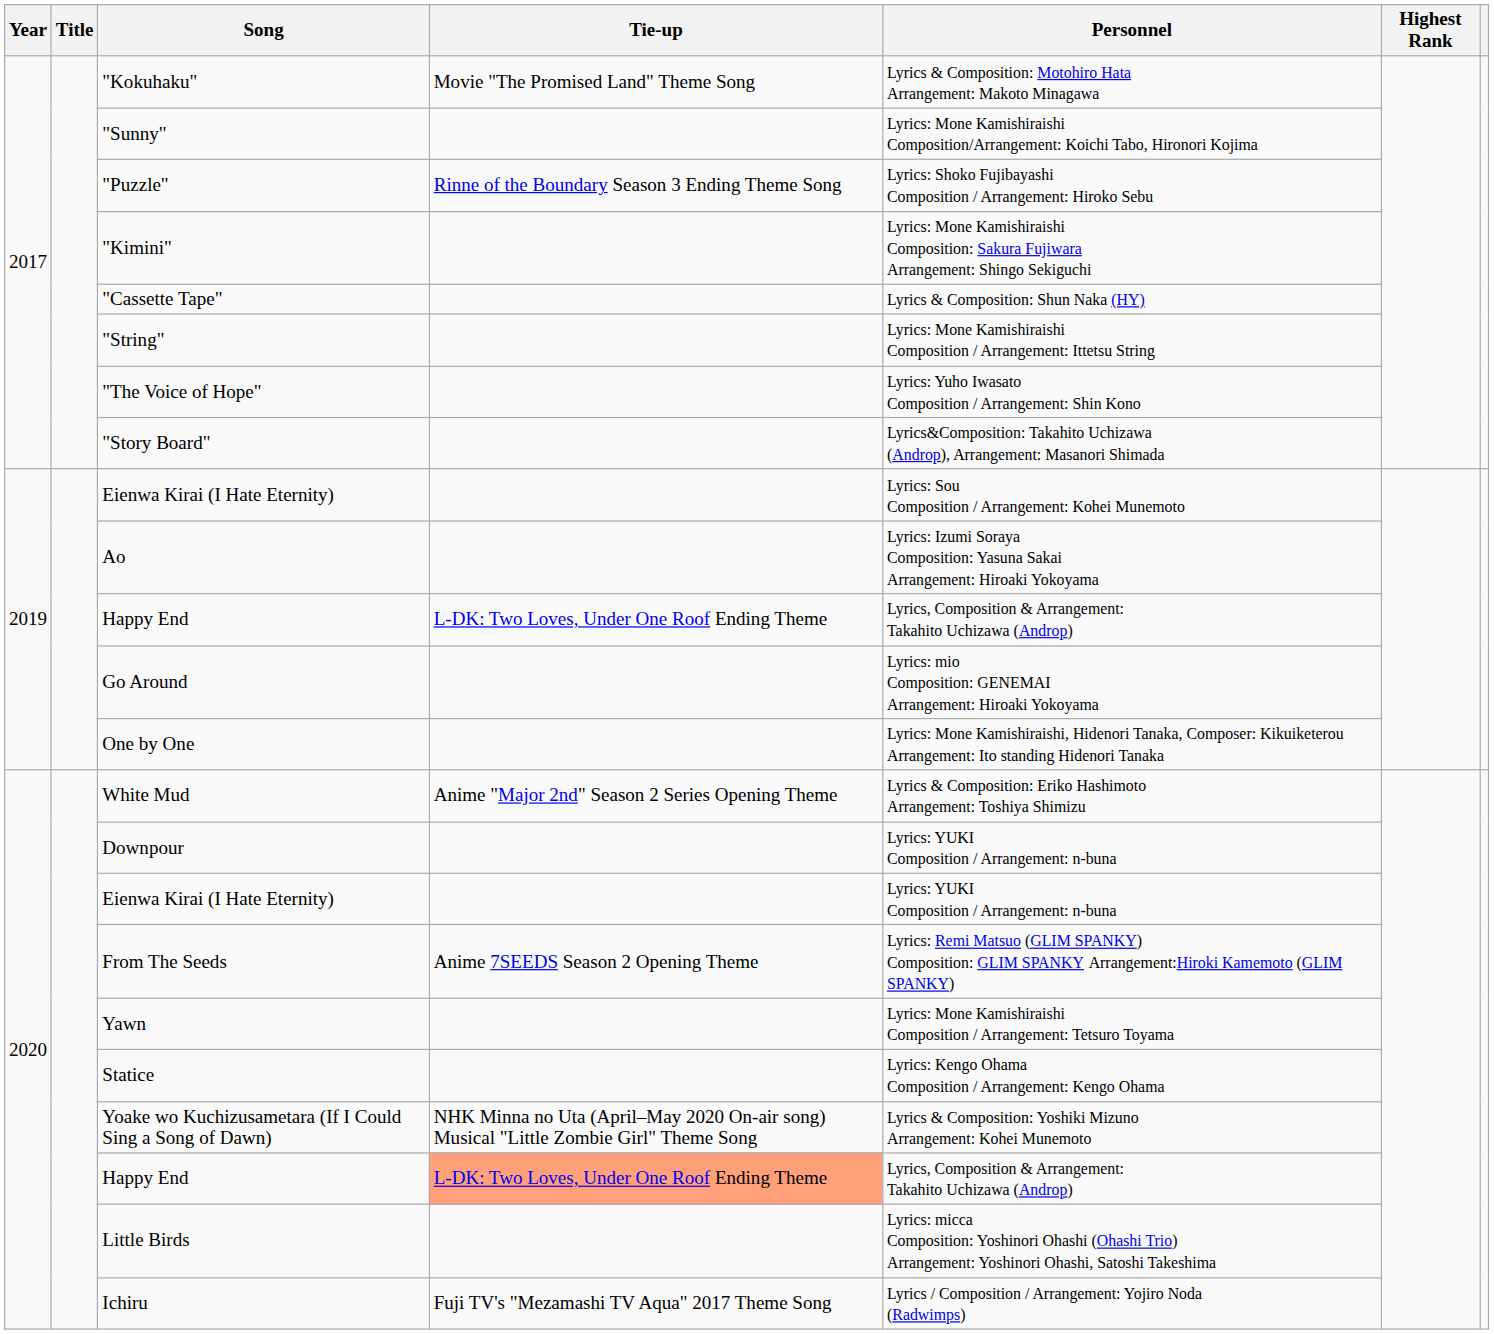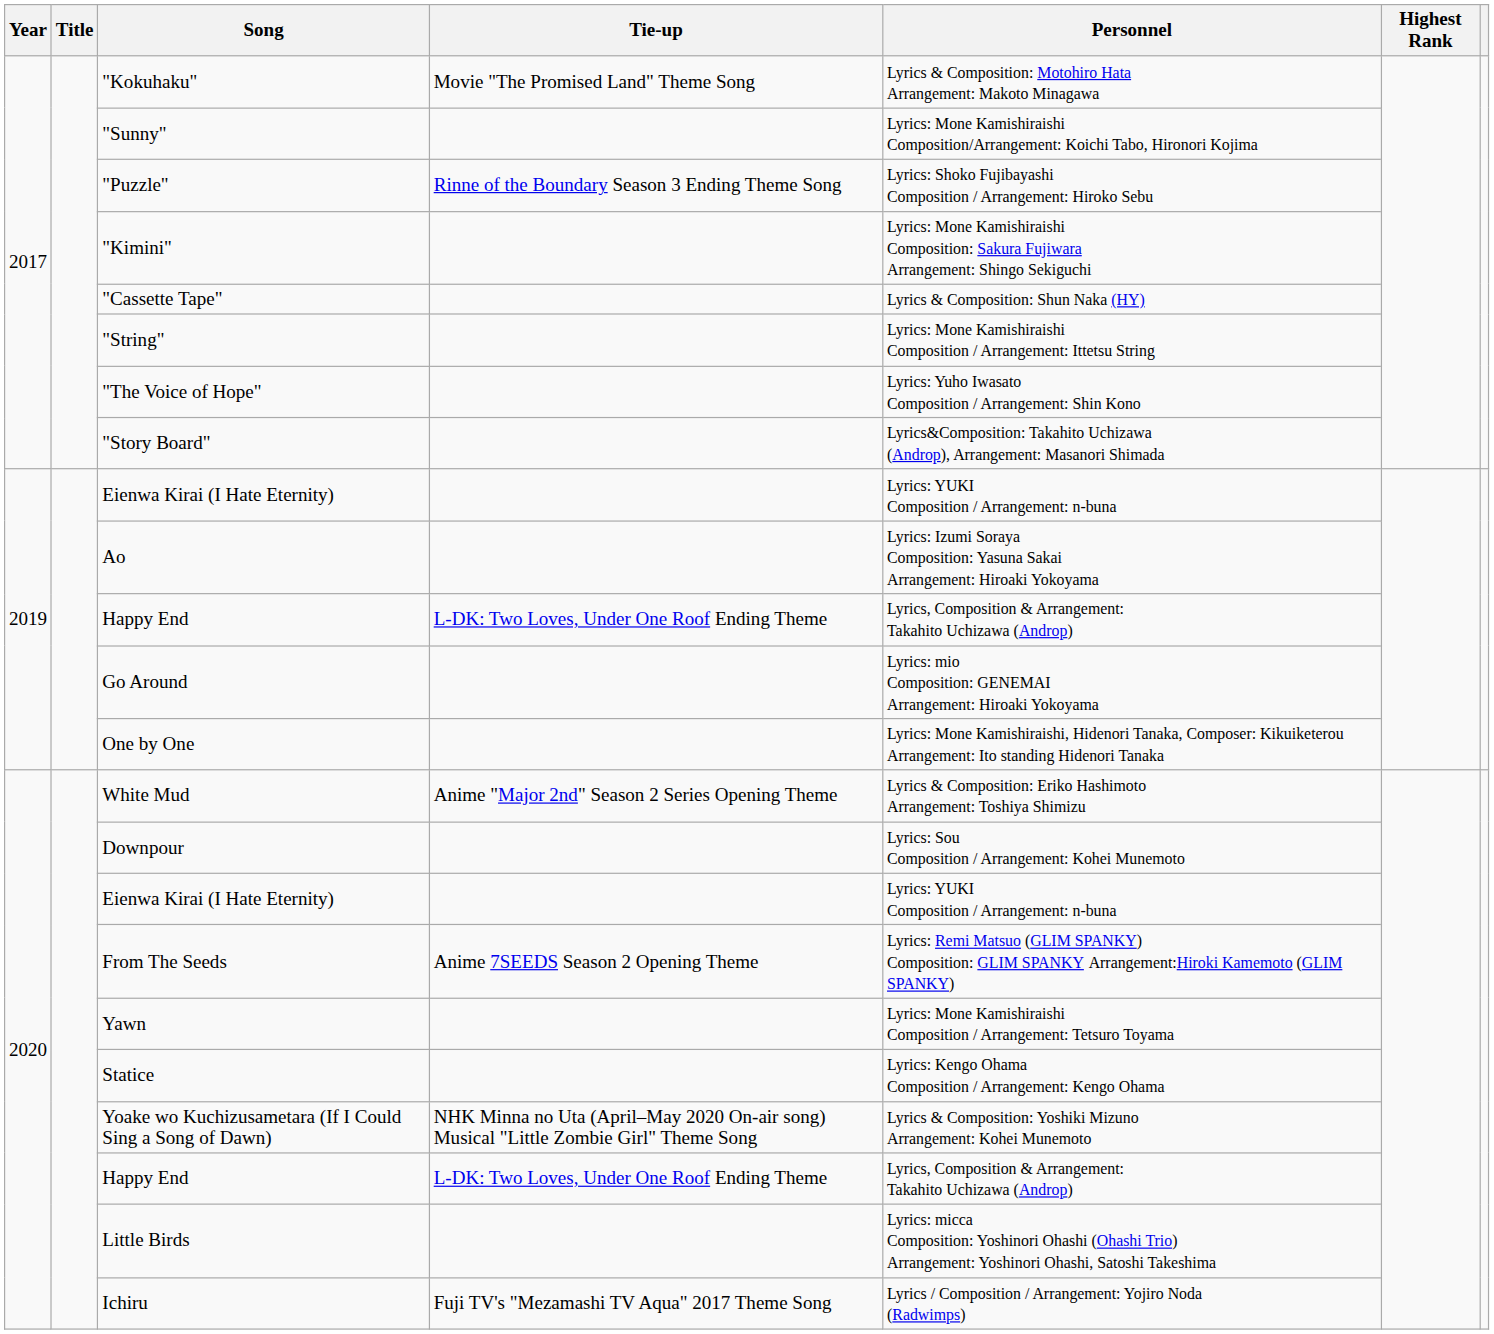(1036, 496) Lyrics: Sou Composition / Arrangement: Kohei Munemoto -> (1002, 496) Lyrics: YUKI Composition / Arrangement: n-buna
(1002, 848) Lyrics: YUKI Composition / Arrangement: n-buna -> (1036, 848) Lyrics: Sou Composition / Arrangement: Kohei Munemoto
(630, 1178) lightsalmon background -> (630, 1178) no background
